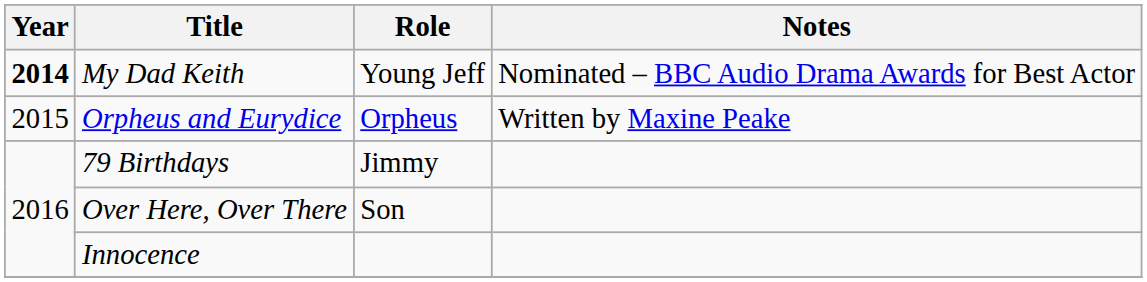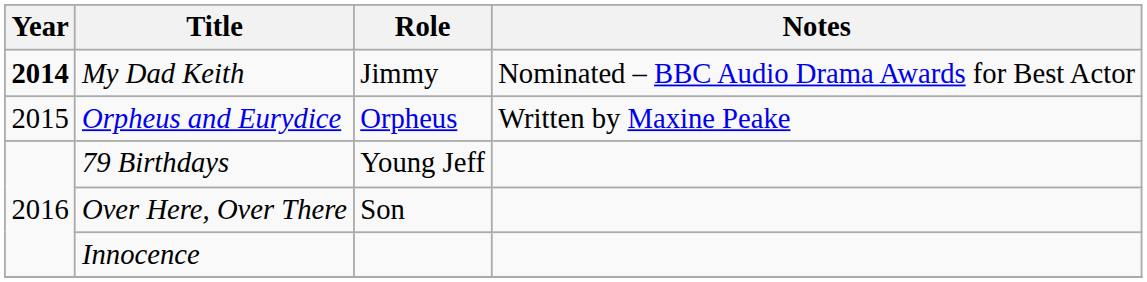(423, 72) Young Jeff -> (399, 72) Jimmy
(399, 163) Jimmy -> (423, 163) Young Jeff
